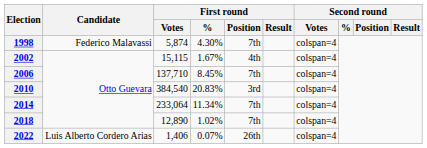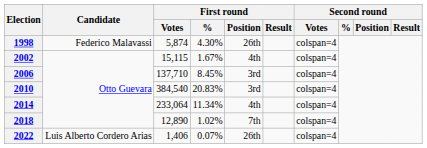(254, 43) 7th -> (252, 43) 26th
(254, 74) 7th -> (254, 74) 3rd
(254, 105) 7th -> (254, 105) 4th
